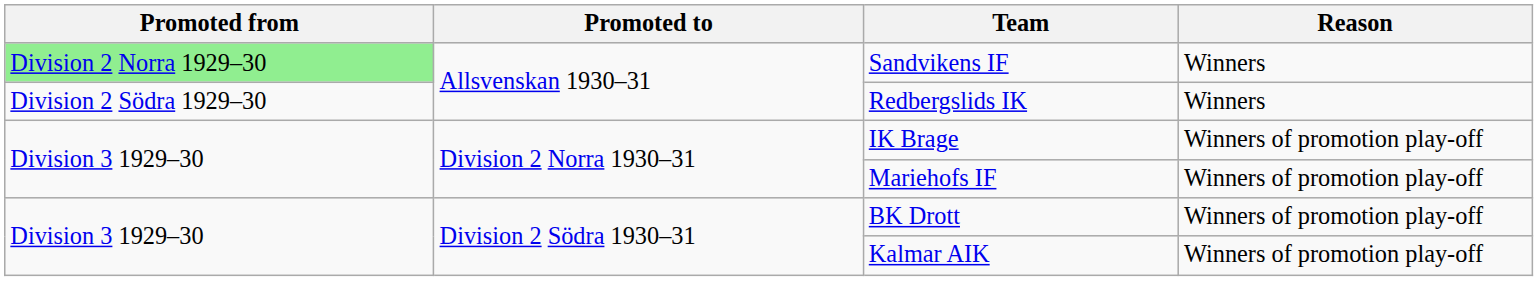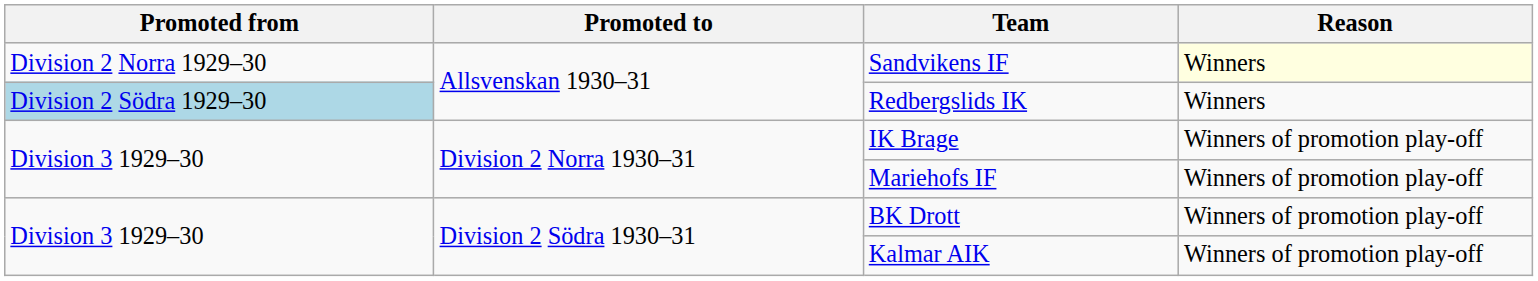(138, 62) lightgreen background -> (138, 62) no background
(1225, 62) no background -> (1225, 62) lightyellow background
(138, 100) no background -> (138, 100) lightblue background
